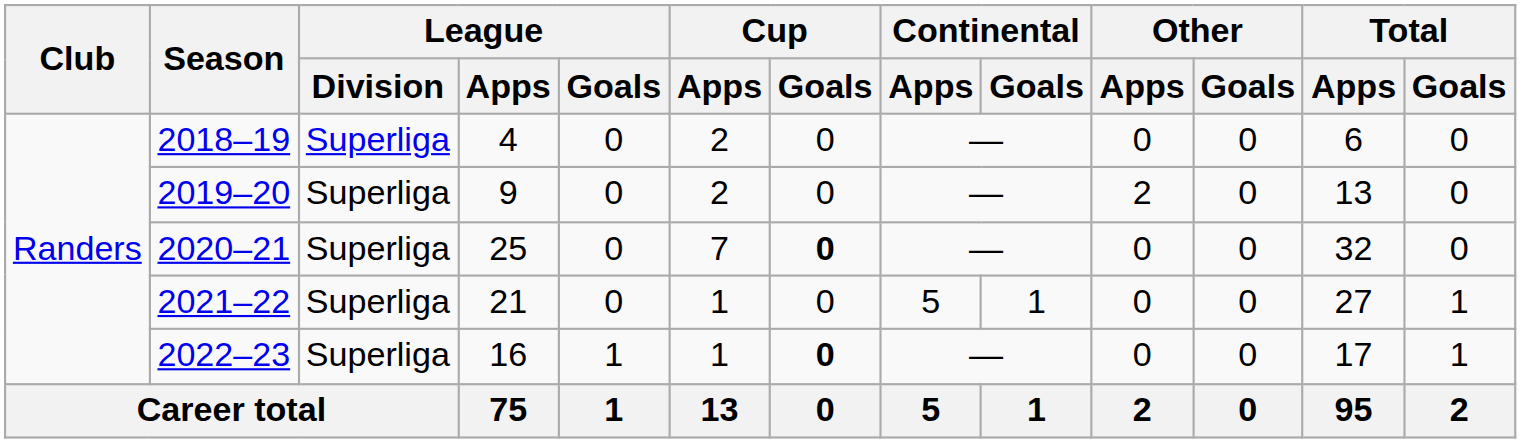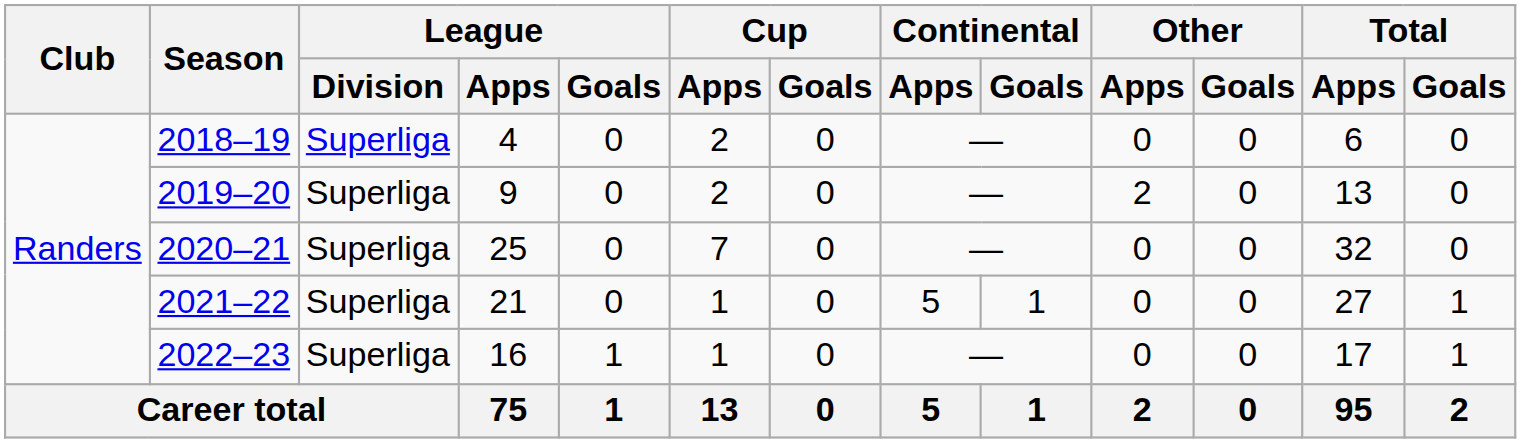(825, 247) bold -> (825, 247) normal
(825, 355) bold -> (825, 355) normal
